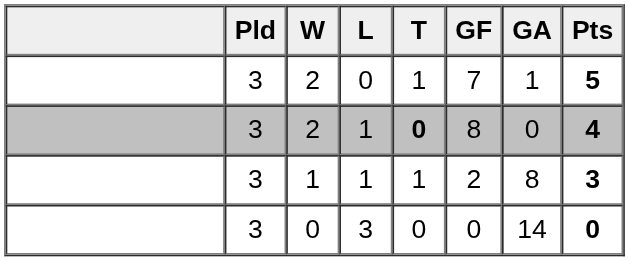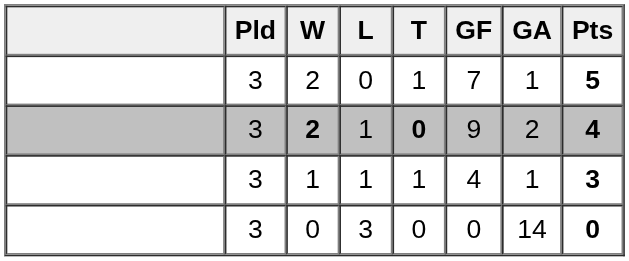(313, 129) normal -> (313, 129) bold
(474, 129) 8 -> (474, 129) 9
(532, 129) 0 -> (532, 129) 2
(474, 179) 2 -> (474, 179) 4
(532, 179) 8 -> (532, 179) 1
